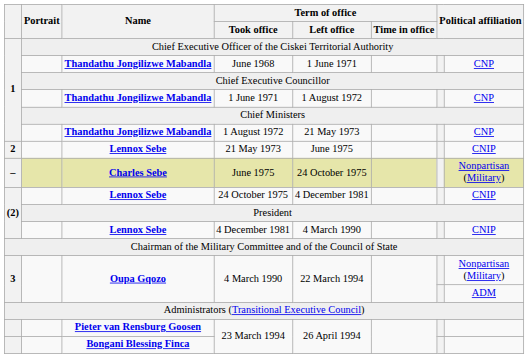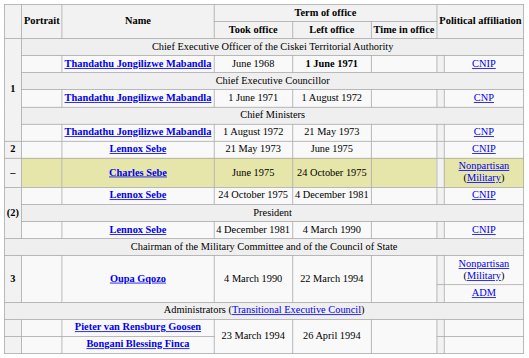(332, 64) normal -> (332, 64) bold
(484, 64) CNP -> (484, 64) CNIP
